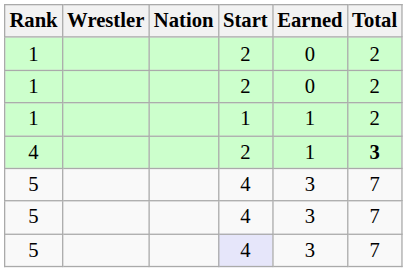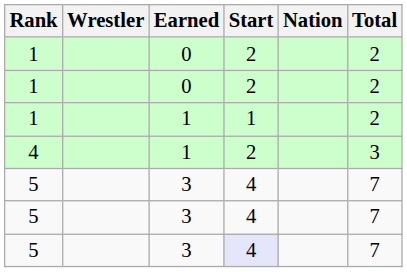columns swapped: (184, 20) <-> (310, 20)
(375, 151) bold -> (375, 151) normal
